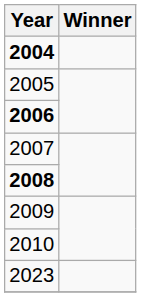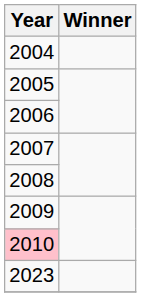(32, 52) bold -> (32, 52) normal
(32, 116) bold -> (32, 116) normal
(32, 180) bold -> (32, 180) normal
(32, 244) no background -> (32, 244) pink background
